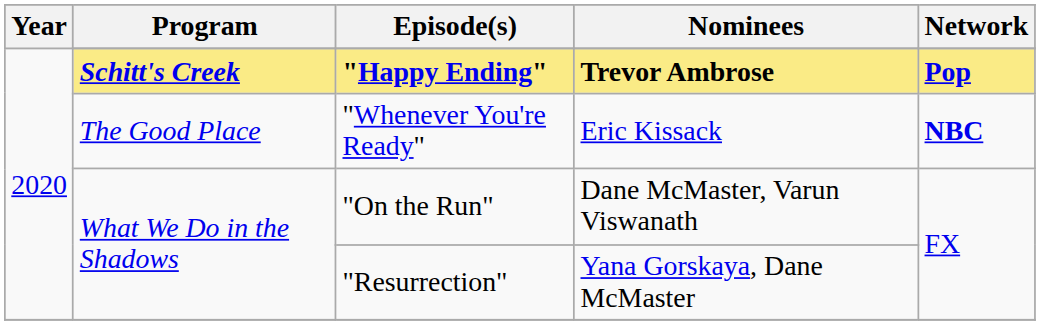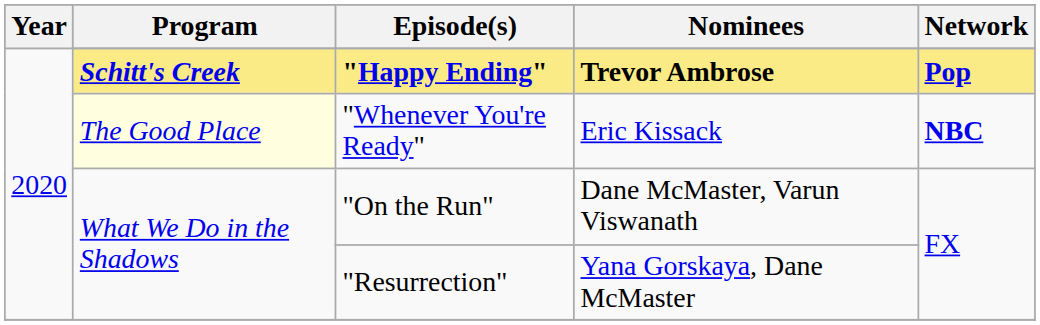(170, 130) no background -> (170, 130) lightyellow background
